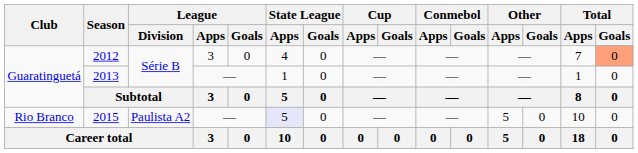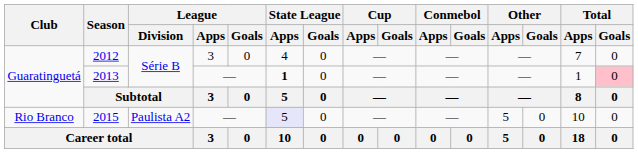(614, 55) lightsalmon background -> (614, 55) no background
(284, 76) normal -> (284, 76) bold
(614, 76) no background -> (614, 76) pink background
